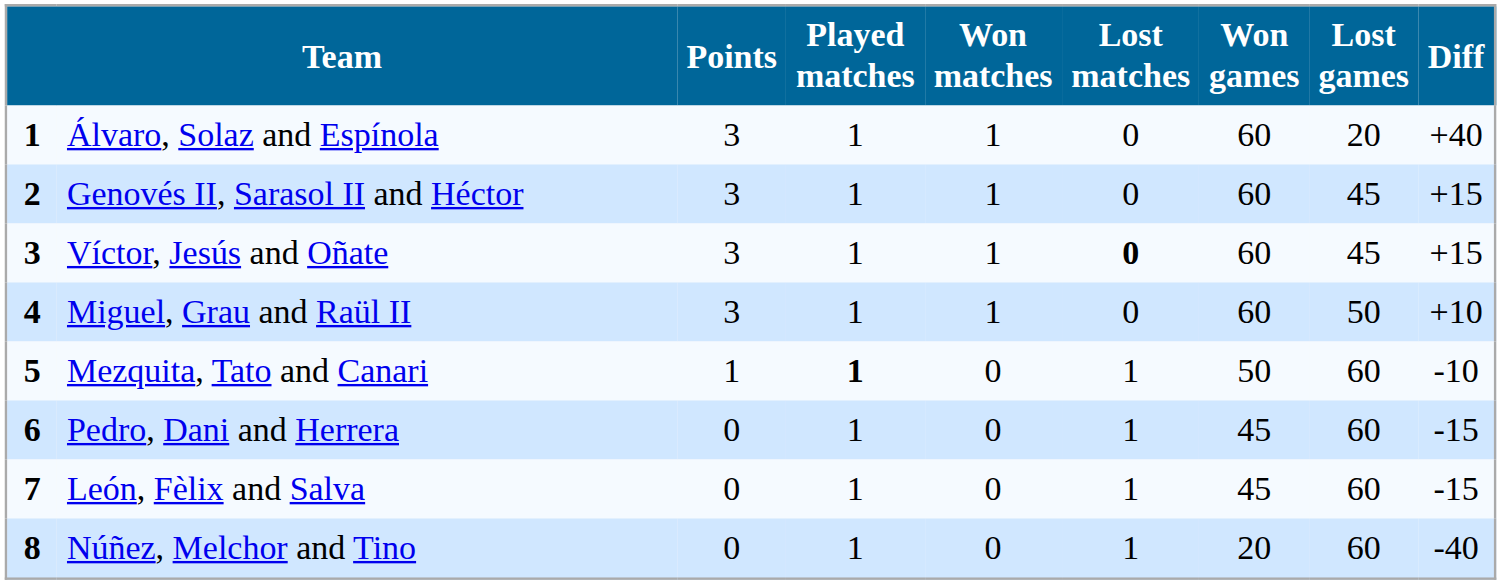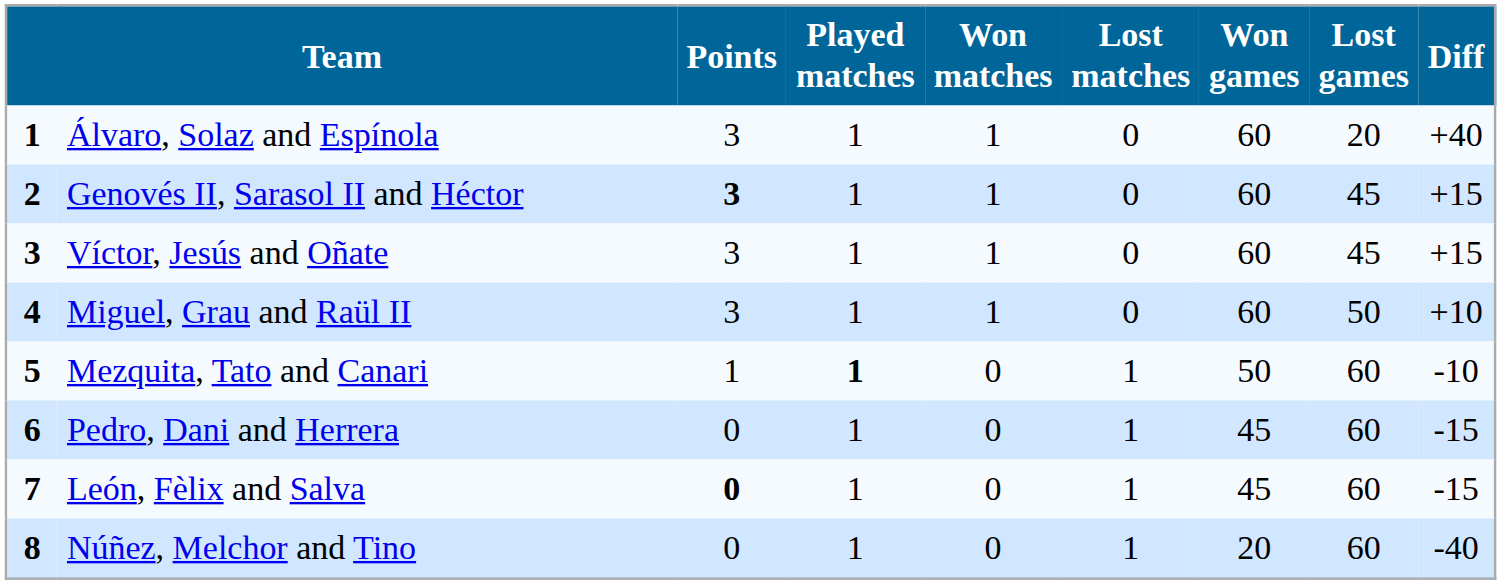(732, 193) normal -> (732, 193) bold
(1131, 252) bold -> (1131, 252) normal
(732, 488) normal -> (732, 488) bold
